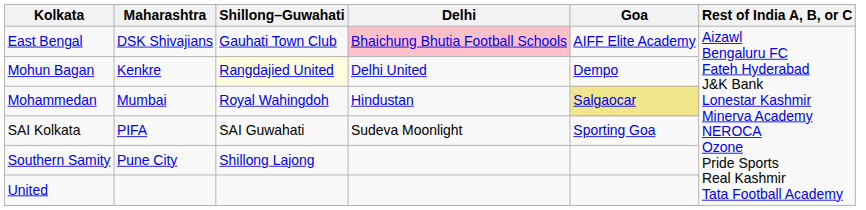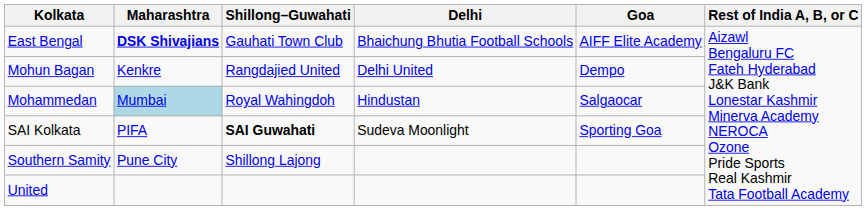(165, 41) normal -> (168, 41) bold
(459, 41) pink background -> (465, 41) no background
(277, 71) lightyellow background -> (283, 71) no background
(142, 101) no background -> (142, 101) lightblue background
(605, 101) khaki background -> (611, 101) no background
(262, 130) normal -> (270, 130) bold
